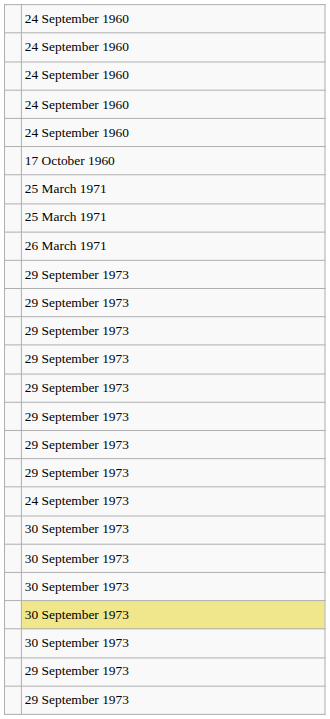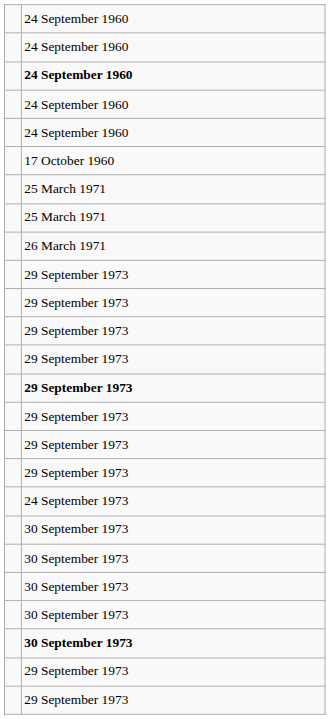(77, 75) normal -> (78, 75) bold
(77, 387) normal -> (78, 387) bold
(77, 614) khaki background -> (76, 614) no background
(77, 643) normal -> (78, 643) bold
